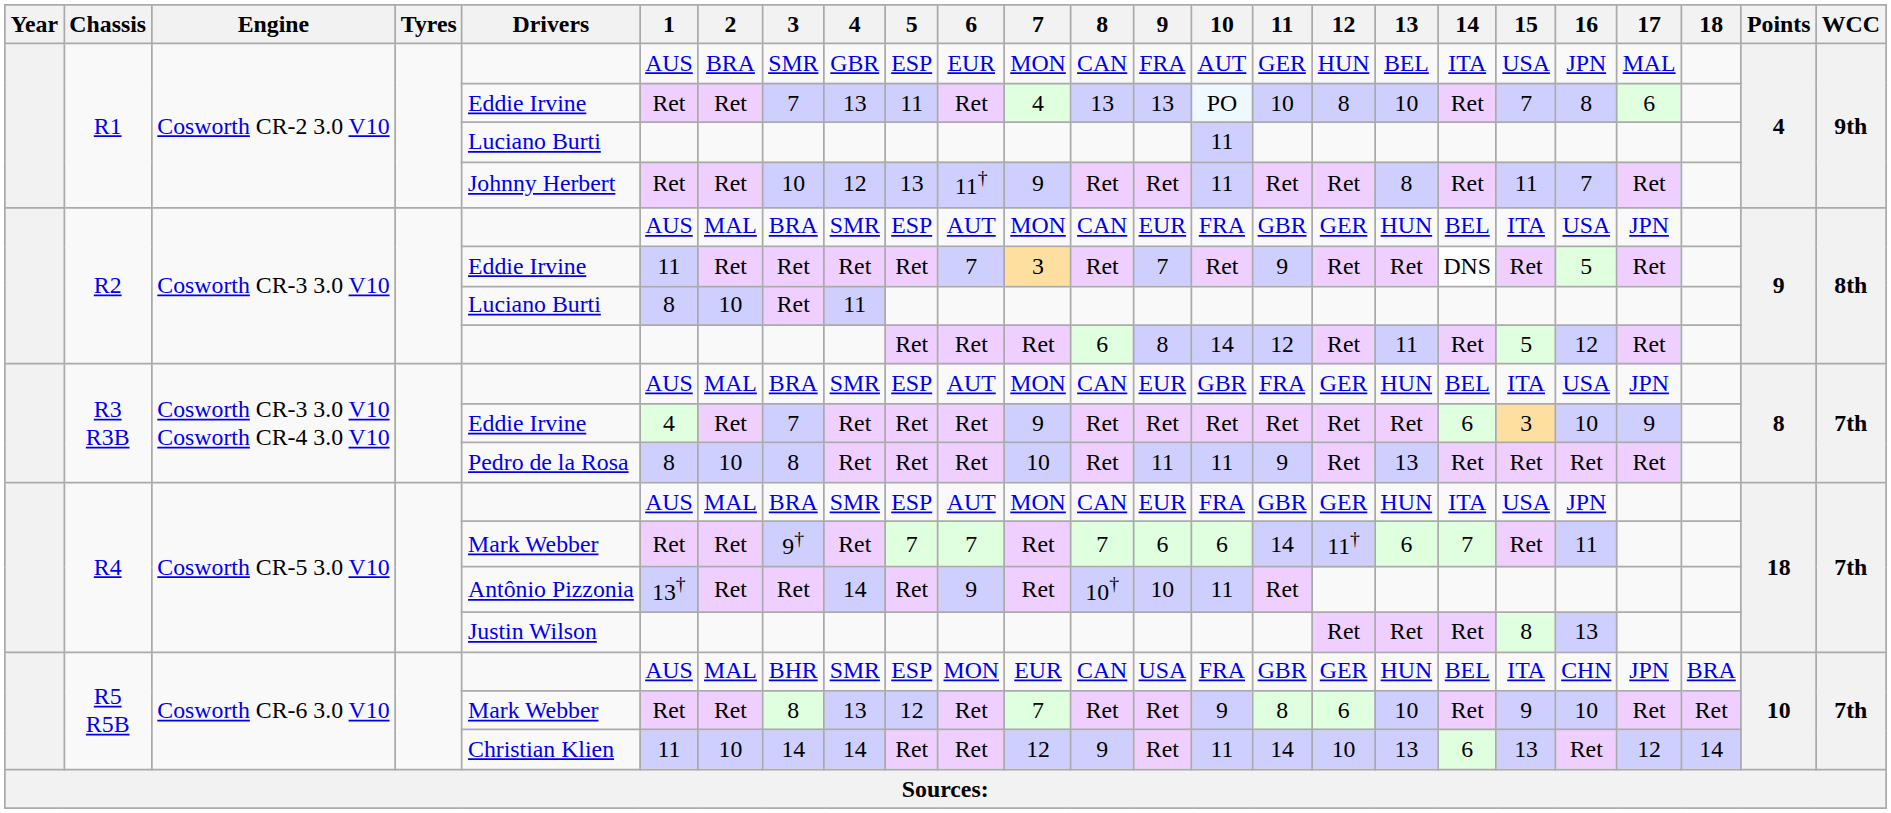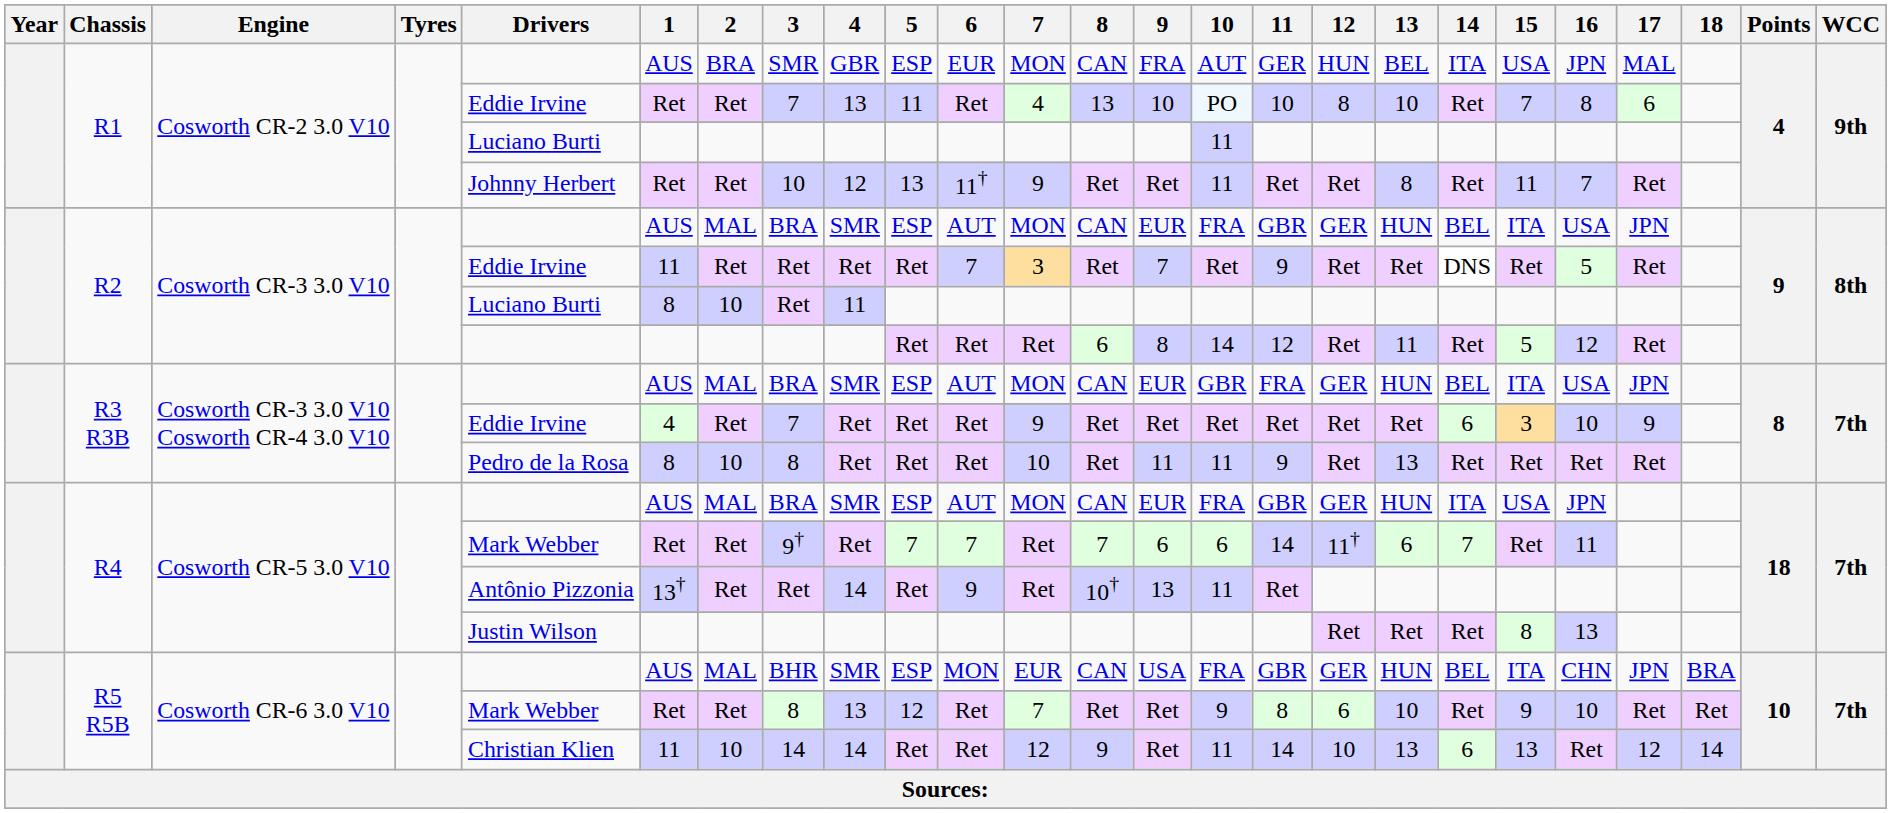(1162, 102) 13 -> (1162, 102) 10
(1162, 588) 10 -> (1162, 588) 13
